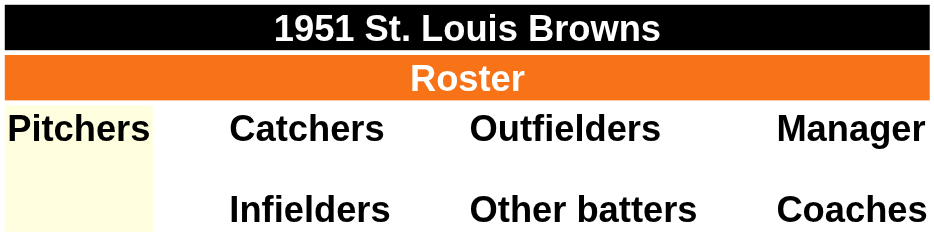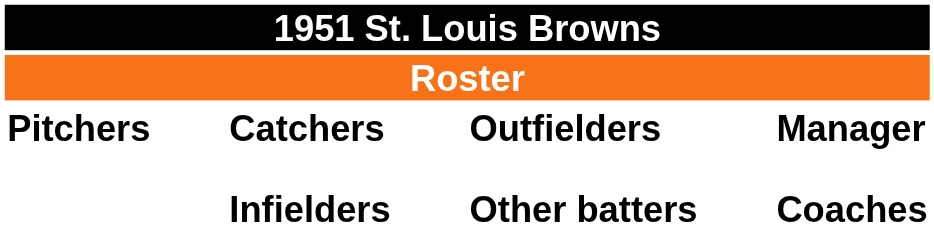(79, 128) lightyellow background -> (79, 128) no background
